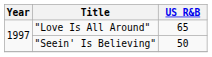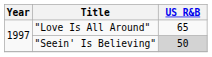(183, 44) no background -> (183, 44) lightgrey background
